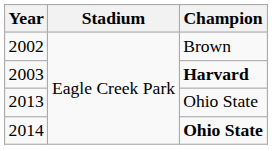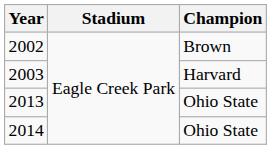(216, 74) bold -> (212, 74) normal
(223, 130) bold -> (221, 130) normal
